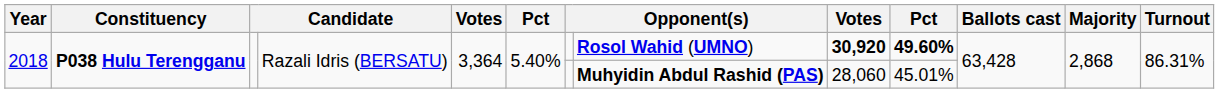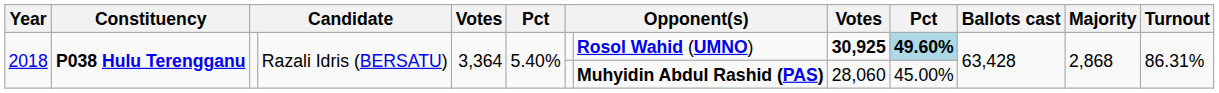(859, 46) 30,920 -> (859, 46) 30,925
(924, 46) no background -> (924, 46) lightblue background
(924, 74) 45.01% -> (924, 74) 45.00%
